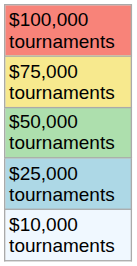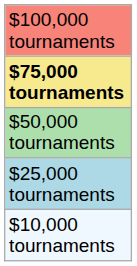(62, 82) normal -> (67, 82) bold
